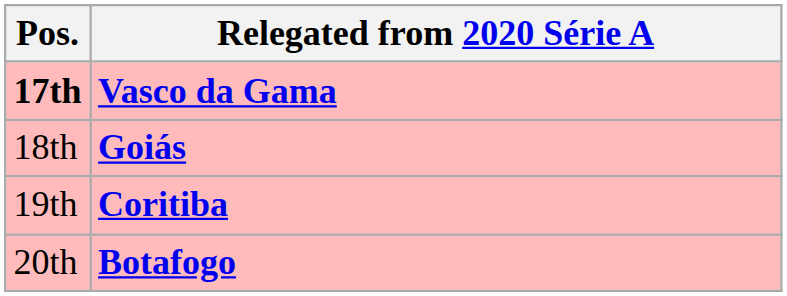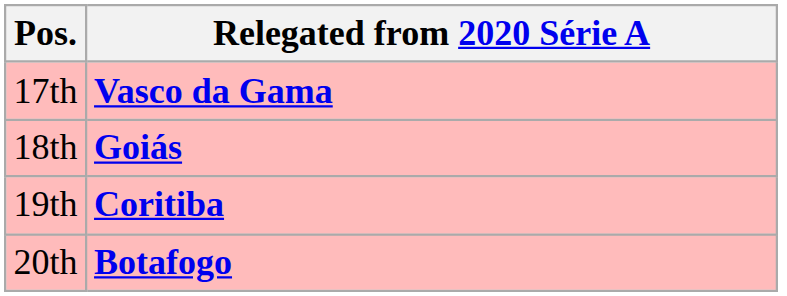(47, 90) bold -> (45, 90) normal
